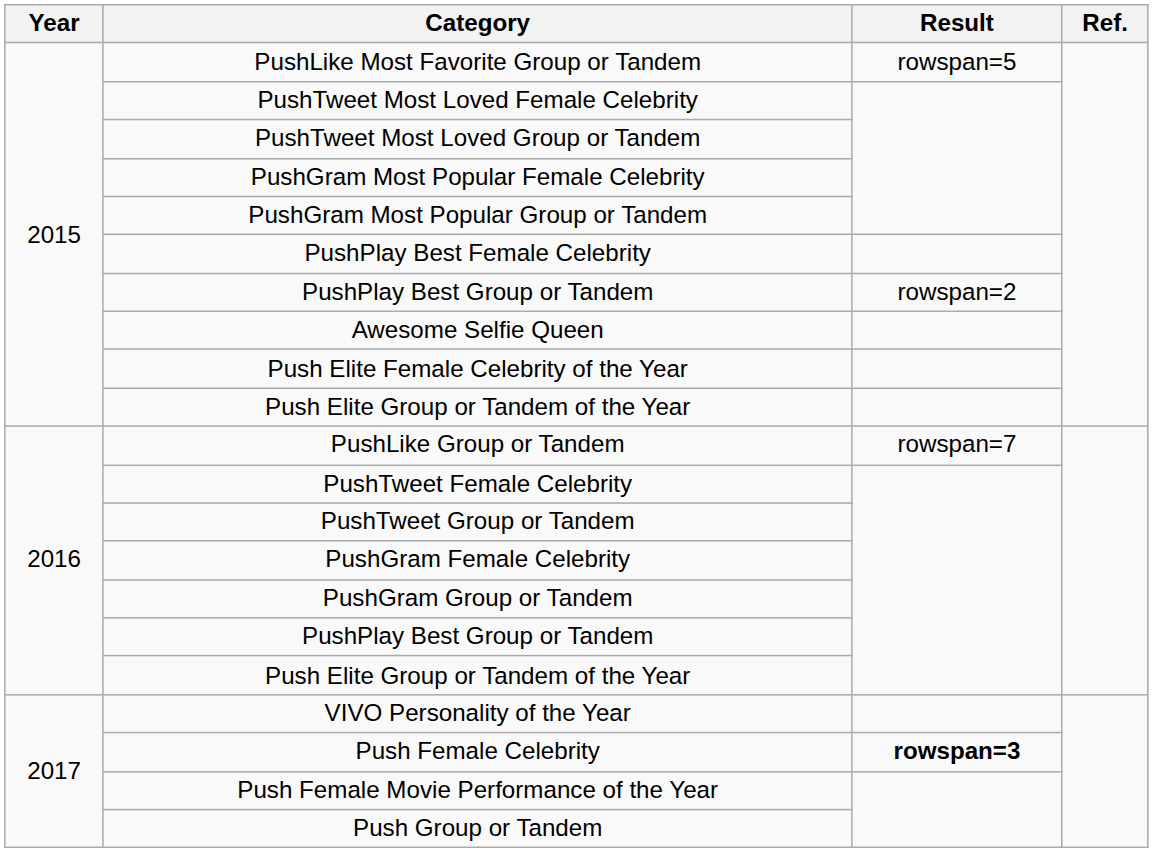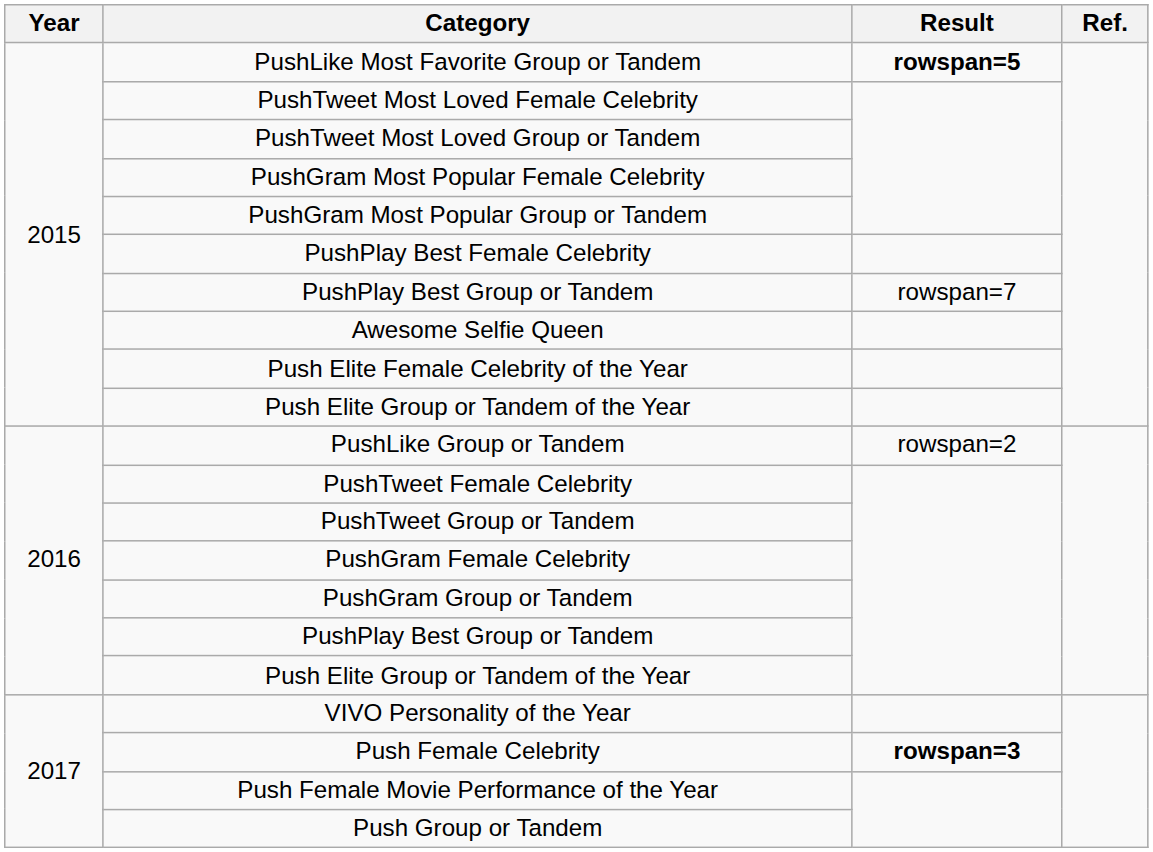(957, 61) normal -> (957, 61) bold
(957, 291) rowspan=2 -> (957, 291) rowspan=7
(957, 445) rowspan=7 -> (957, 445) rowspan=2
